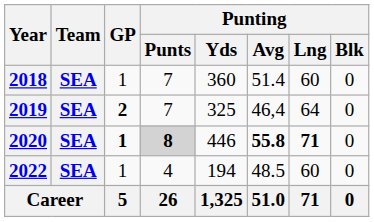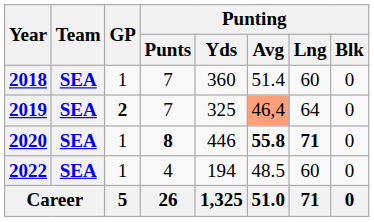(268, 110) no background -> (268, 110) lightsalmon background
(123, 140) bold -> (123, 140) normal
(168, 140) lightgrey background -> (168, 140) no background
